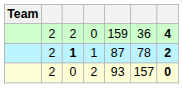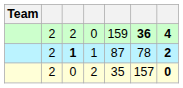(144, 33) normal -> (144, 33) bold
(118, 72) 93 -> (118, 72) 35
